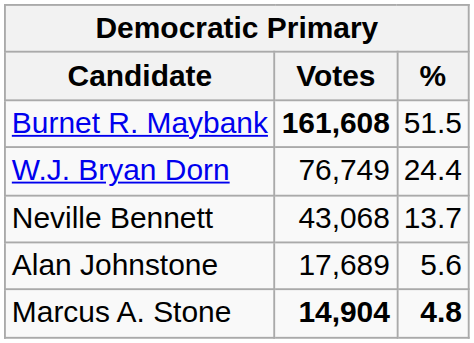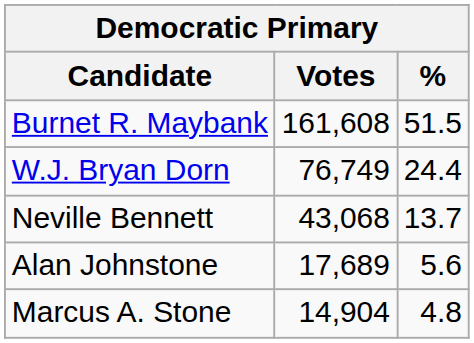(336, 123) bold -> (336, 123) normal
(344, 312) bold -> (344, 312) normal
(441, 312) bold -> (441, 312) normal
